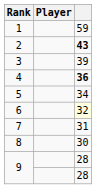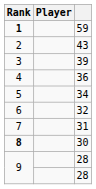(19, 29) normal -> (19, 29) bold
(83, 45) bold -> (83, 45) normal
(83, 78) bold -> (83, 78) normal
(83, 110) lightyellow background -> (83, 110) no background
(19, 143) normal -> (19, 143) bold
